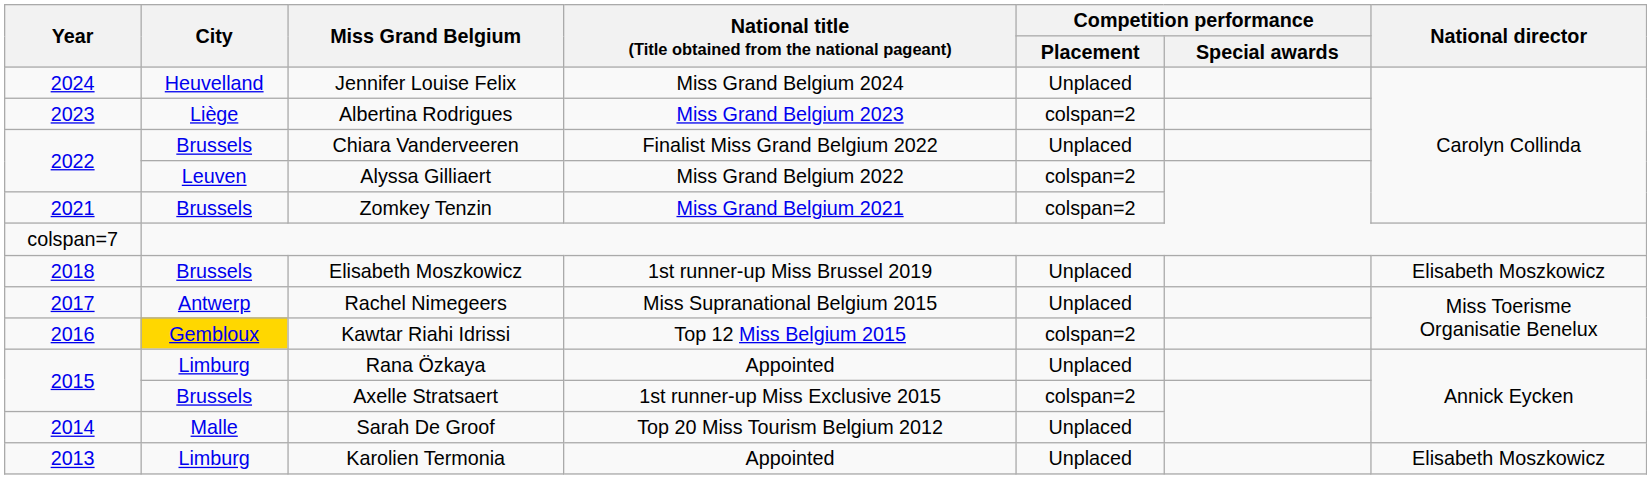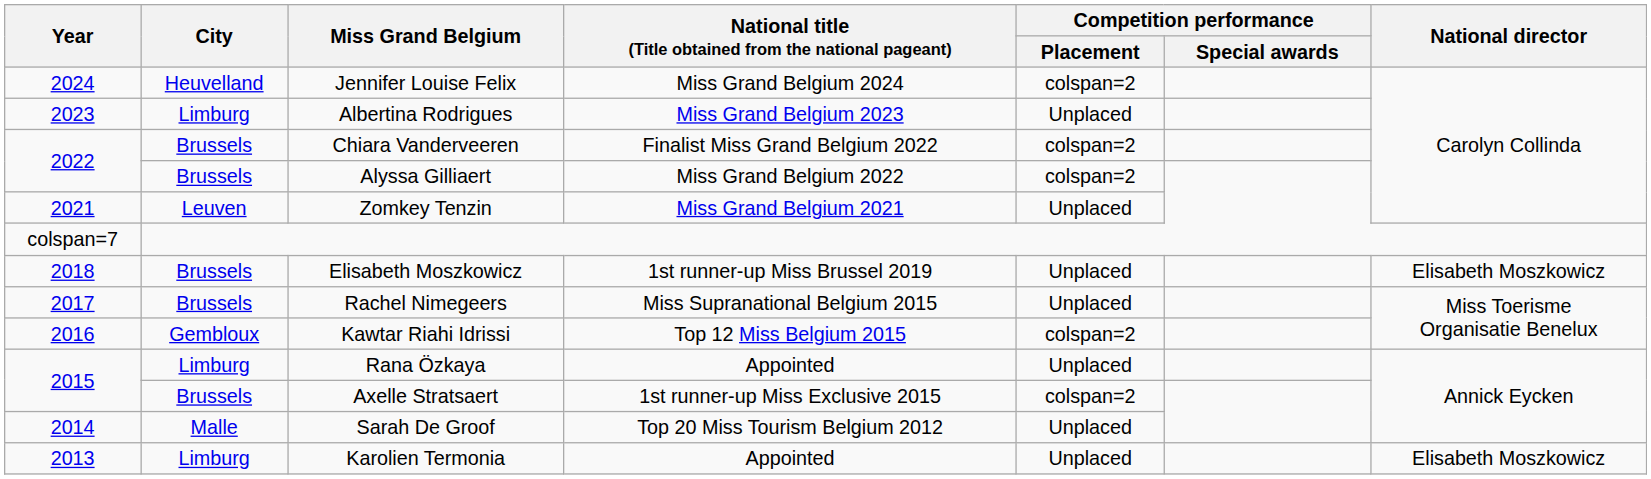(1090, 83) Unplaced -> (1090, 83) colspan=2
(214, 114) Liège -> (214, 114) Limburg
(1090, 114) colspan=2 -> (1090, 114) Unplaced
(1090, 146) Unplaced -> (1090, 146) colspan=2
(214, 177) Leuven -> (214, 177) Brussels
(214, 208) Brussels -> (214, 208) Leuven
(1090, 208) colspan=2 -> (1090, 208) Unplaced
(214, 302) Antwerp -> (214, 302) Brussels
(214, 333) gold background -> (214, 333) no background
